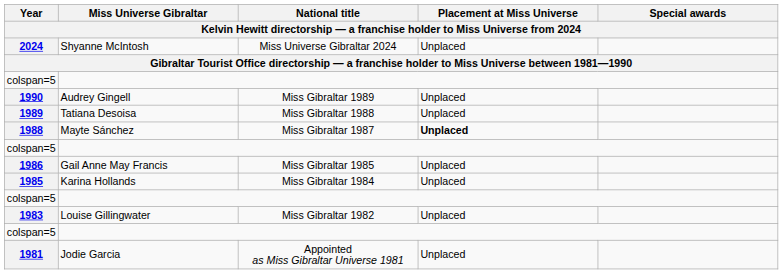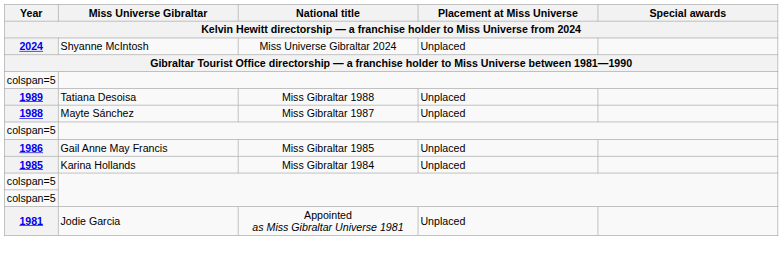- row: (31, 97)
(444, 131) bold -> (443, 114) normal
- row: (31, 215)
